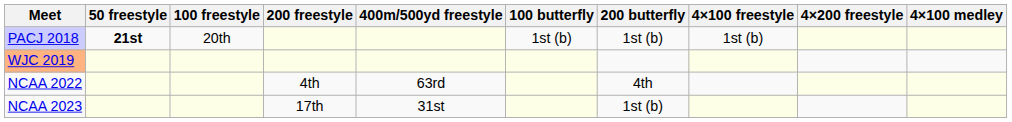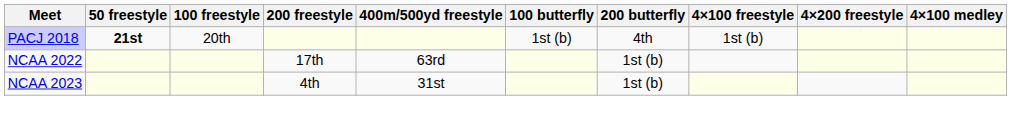(643, 38) 1st (b) -> (643, 38) 4th
- row: (41, 60)
(310, 83) 4th -> (310, 60) 17th
(643, 83) 4th -> (643, 60) 1st (b)
(310, 106) 17th -> (310, 83) 4th
